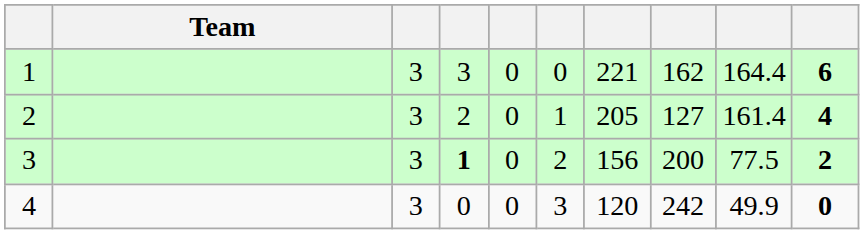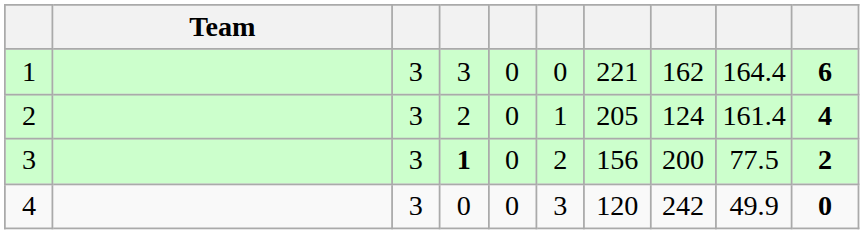(683, 116) 127 -> (683, 116) 124
